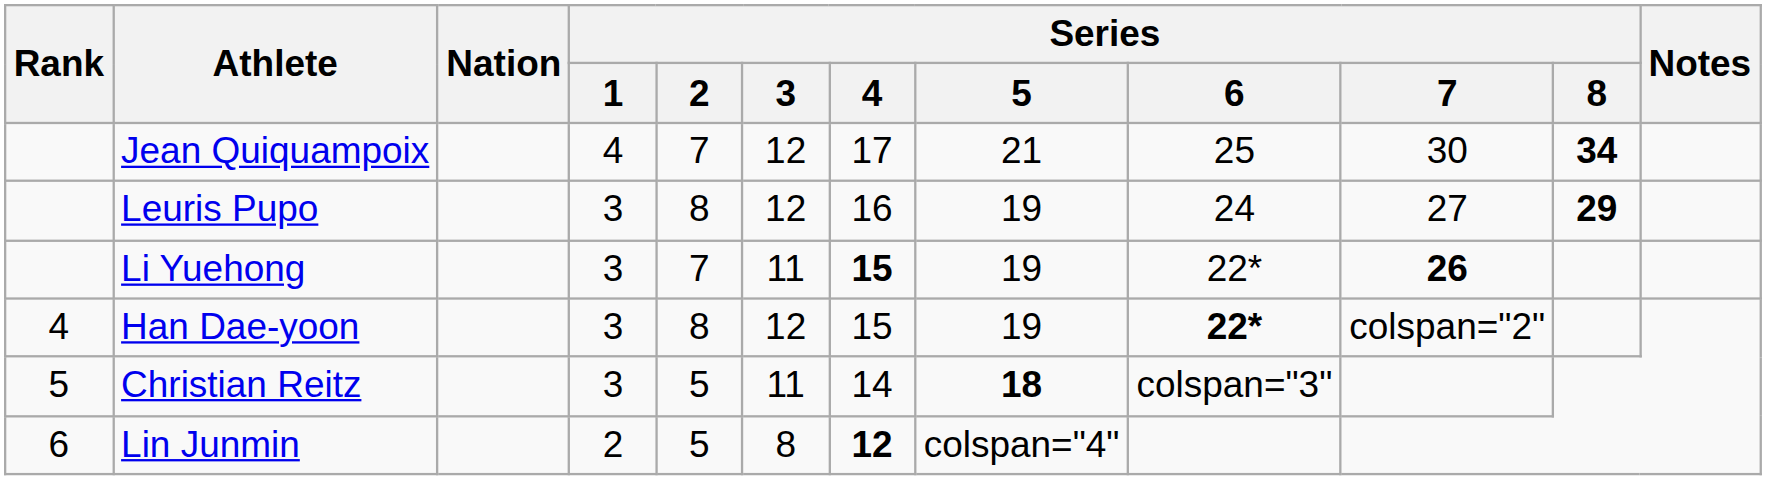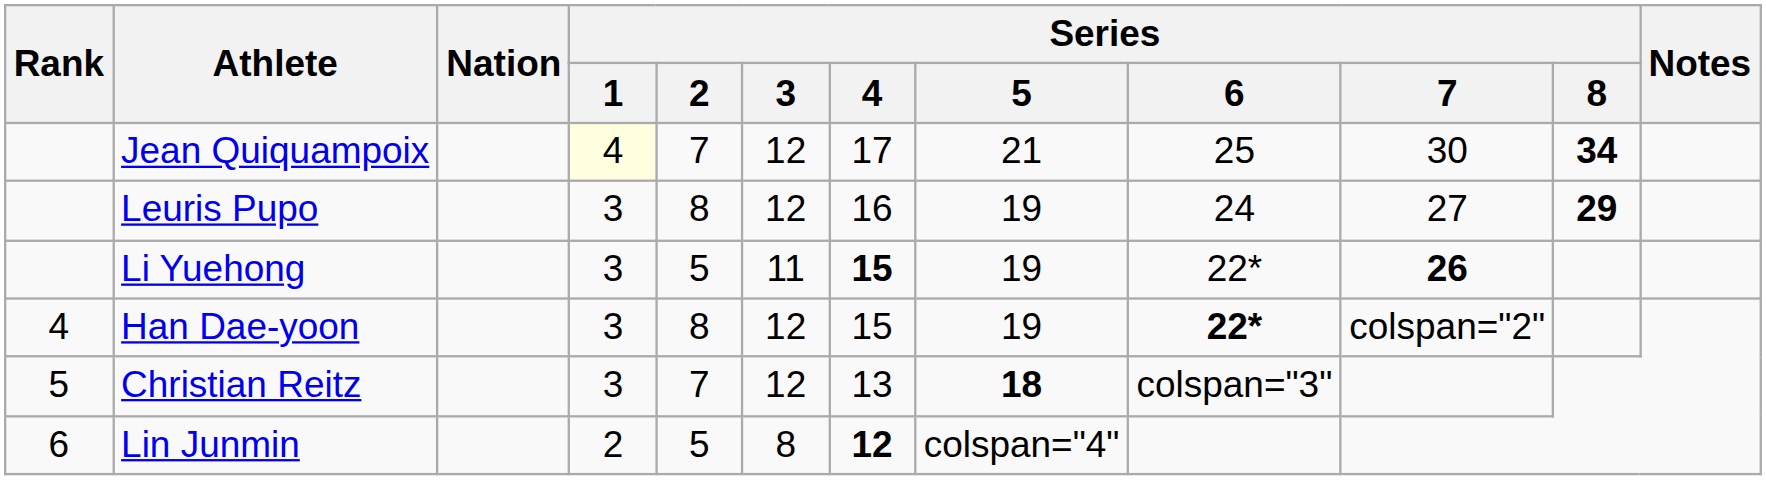(613, 151) no background -> (613, 151) lightyellow background
(699, 268) 7 -> (699, 268) 5
(699, 385) 5 -> (699, 385) 7
(786, 385) 11 -> (786, 385) 12
(872, 385) 14 -> (872, 385) 13
